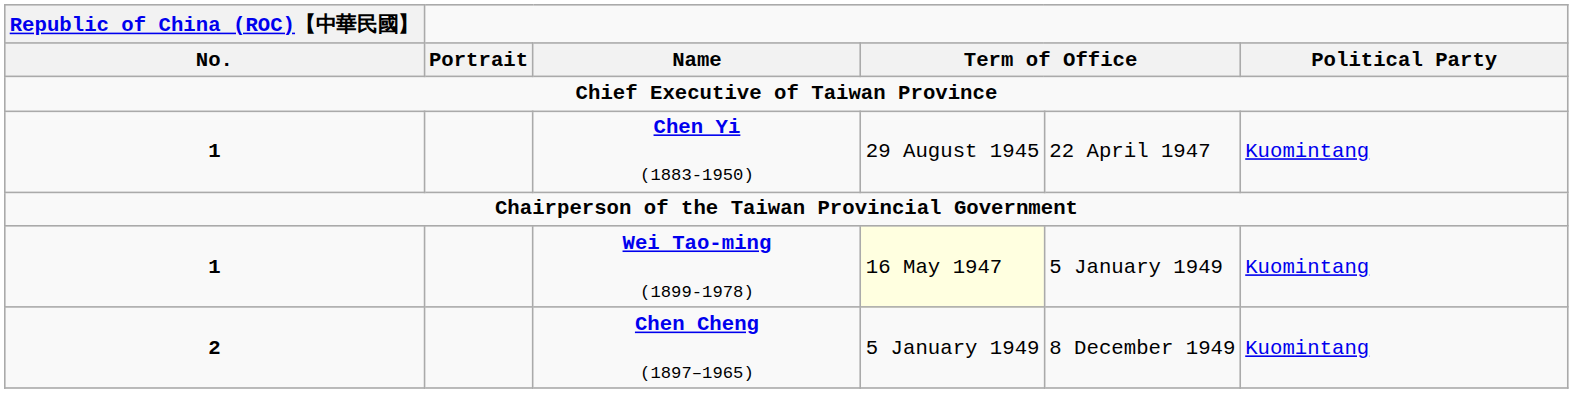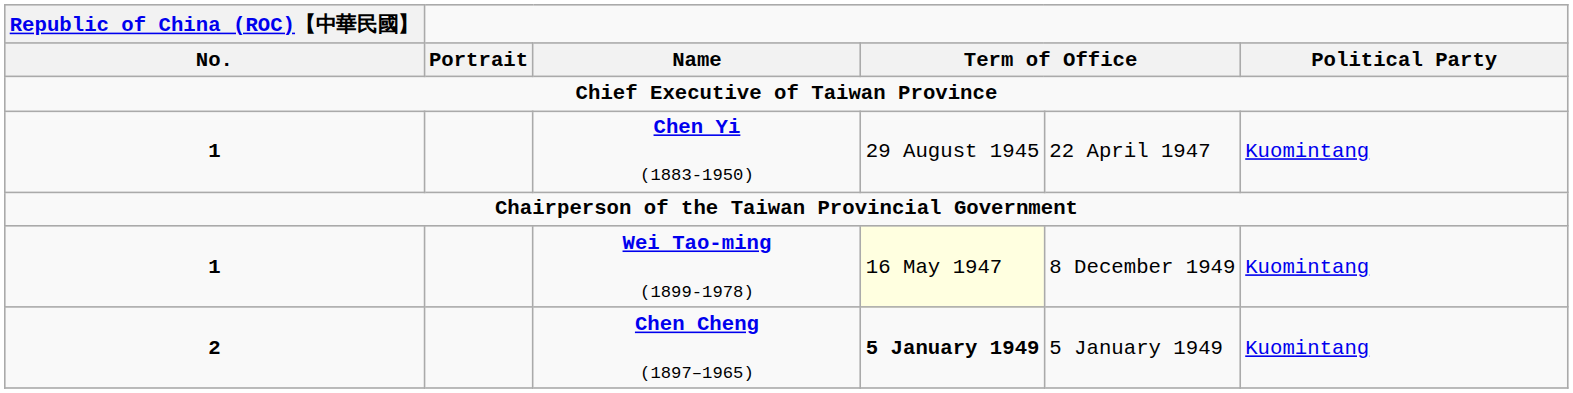(1136, 266) 5 January 1949 -> (1142, 266) 8 December 1949
(953, 348) normal -> (953, 348) bold
(1142, 348) 8 December 1949 -> (1136, 348) 5 January 1949
